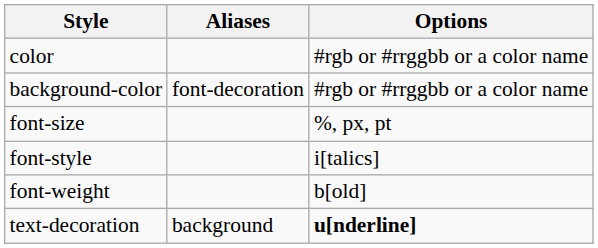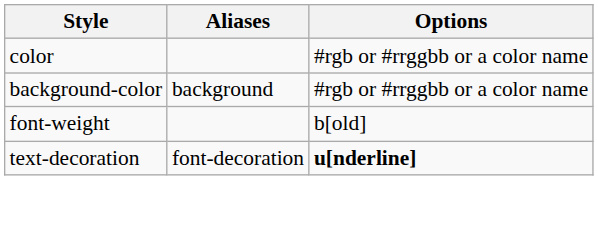(238, 89) font-decoration -> (223, 89) background
- row: (47, 123)
- row: (51, 157)
(223, 225) background -> (238, 157) font-decoration
